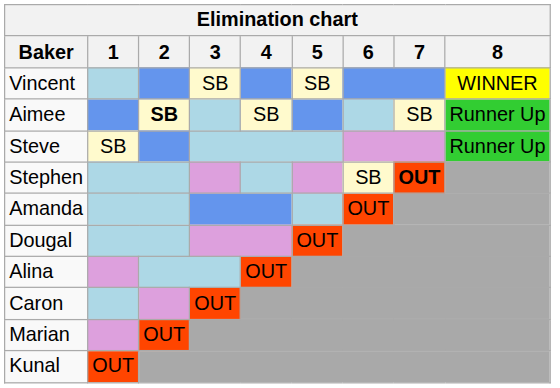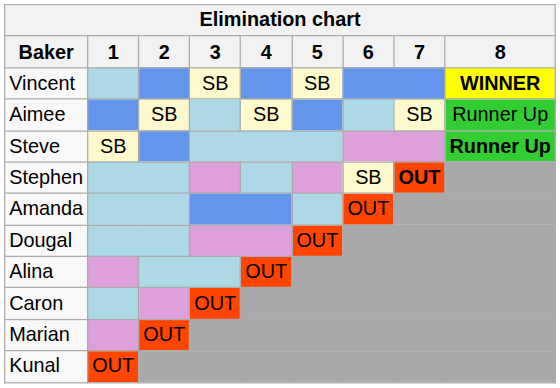(497, 83) normal -> (500, 83) bold
(164, 114) bold -> (164, 114) normal
(497, 146) normal -> (500, 146) bold
